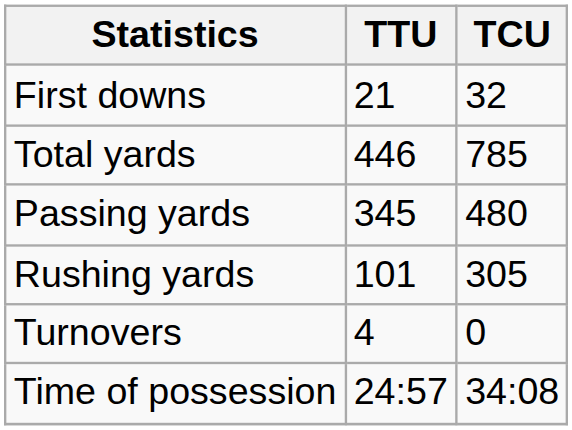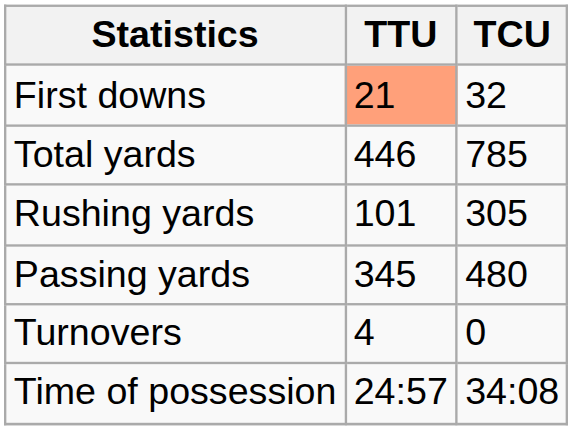(375, 94) no background -> (375, 94) lightsalmon background
rows swapped: (134, 273) <-> (132, 213)
